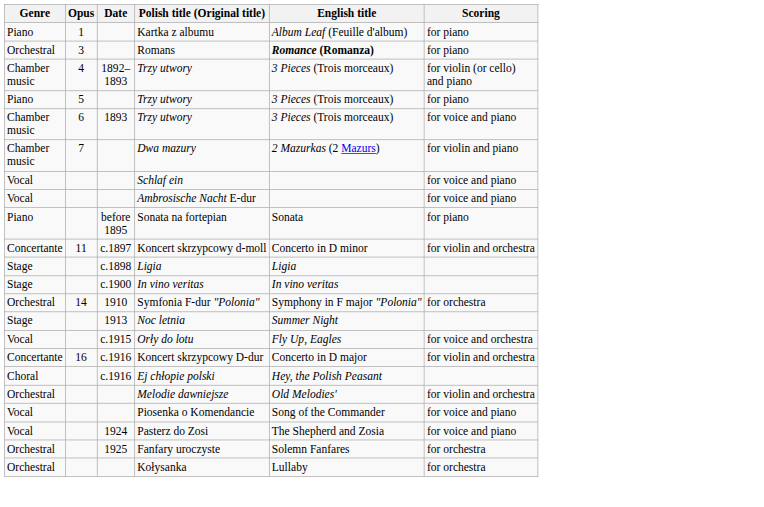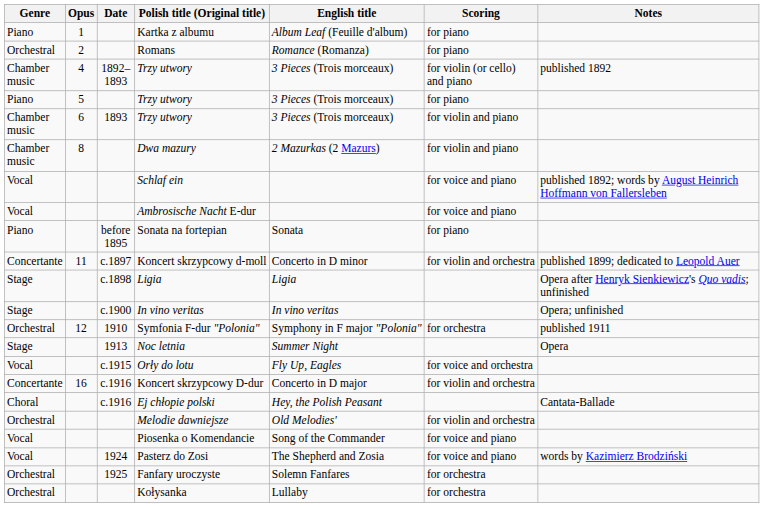+ column: (648, 13)
(81, 50) 3 -> (81, 50) 2
(323, 50) bold -> (320, 50) normal
(472, 117) for voice and piano -> (473, 117) for violin and piano
(81, 149) 7 -> (81, 149) 8
(81, 302) 14 -> (81, 328) 12
